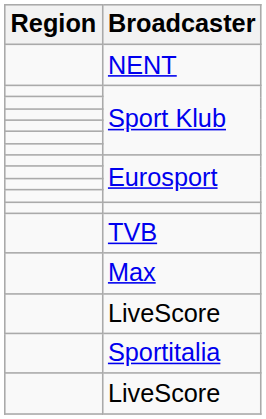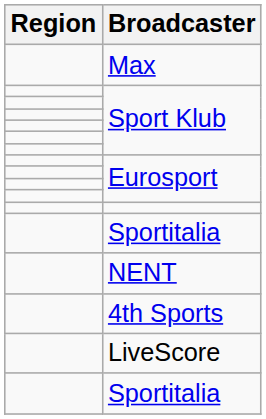(142, 64) NENT -> (132, 64) Max
(133, 232) TVB -> (164, 232) Sportitalia
(132, 273) Max -> (142, 273) NENT
(164, 313) LiveScore -> (166, 313) 4th Sports
(164, 353) Sportitalia -> (164, 353) LiveScore
(164, 393) LiveScore -> (164, 393) Sportitalia
